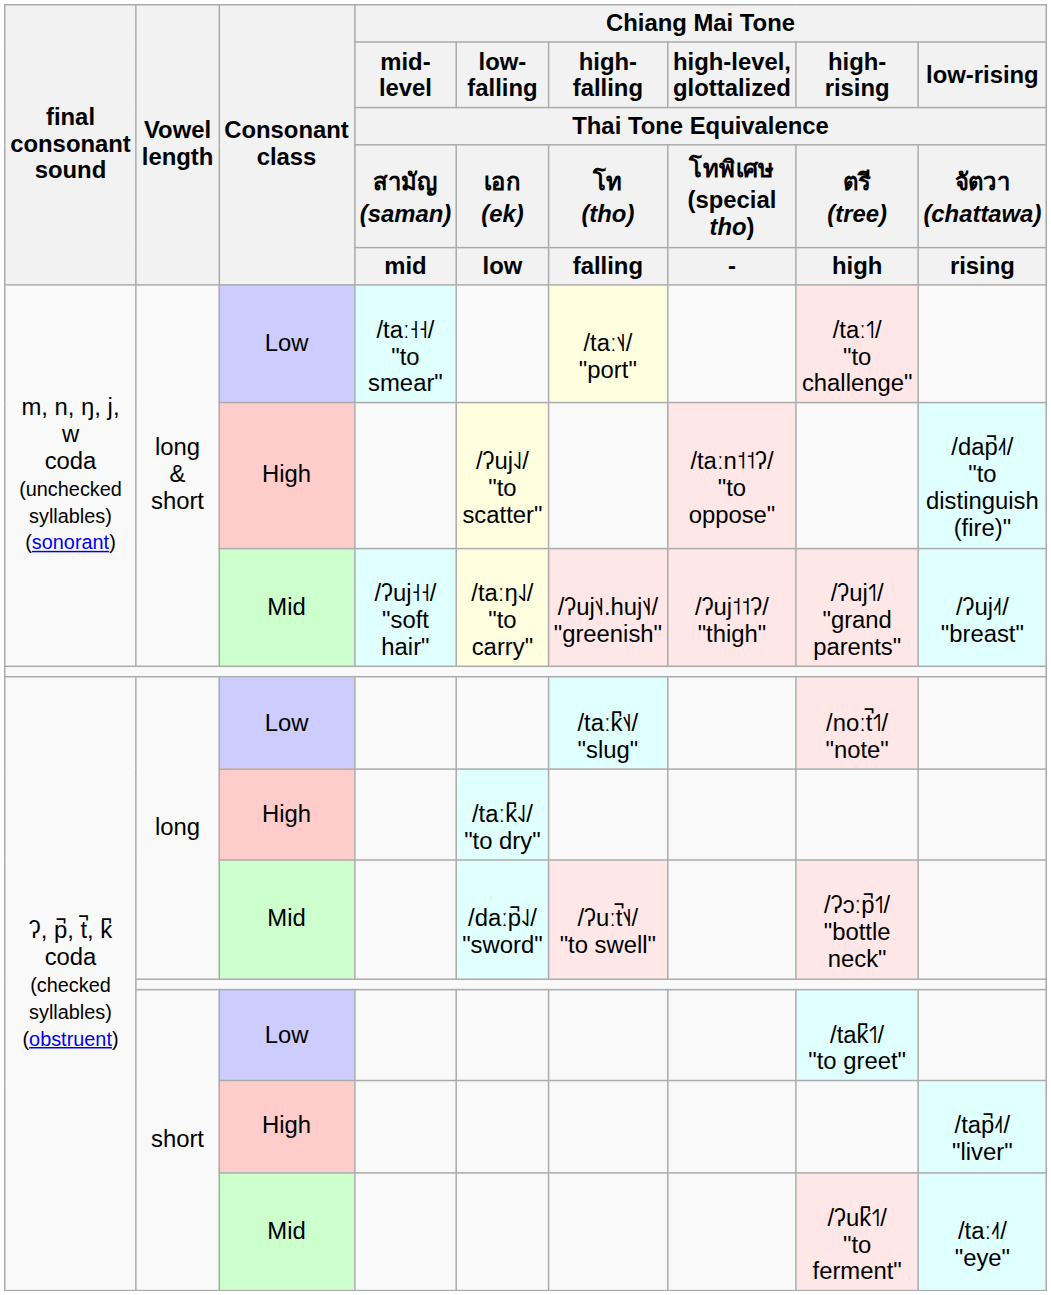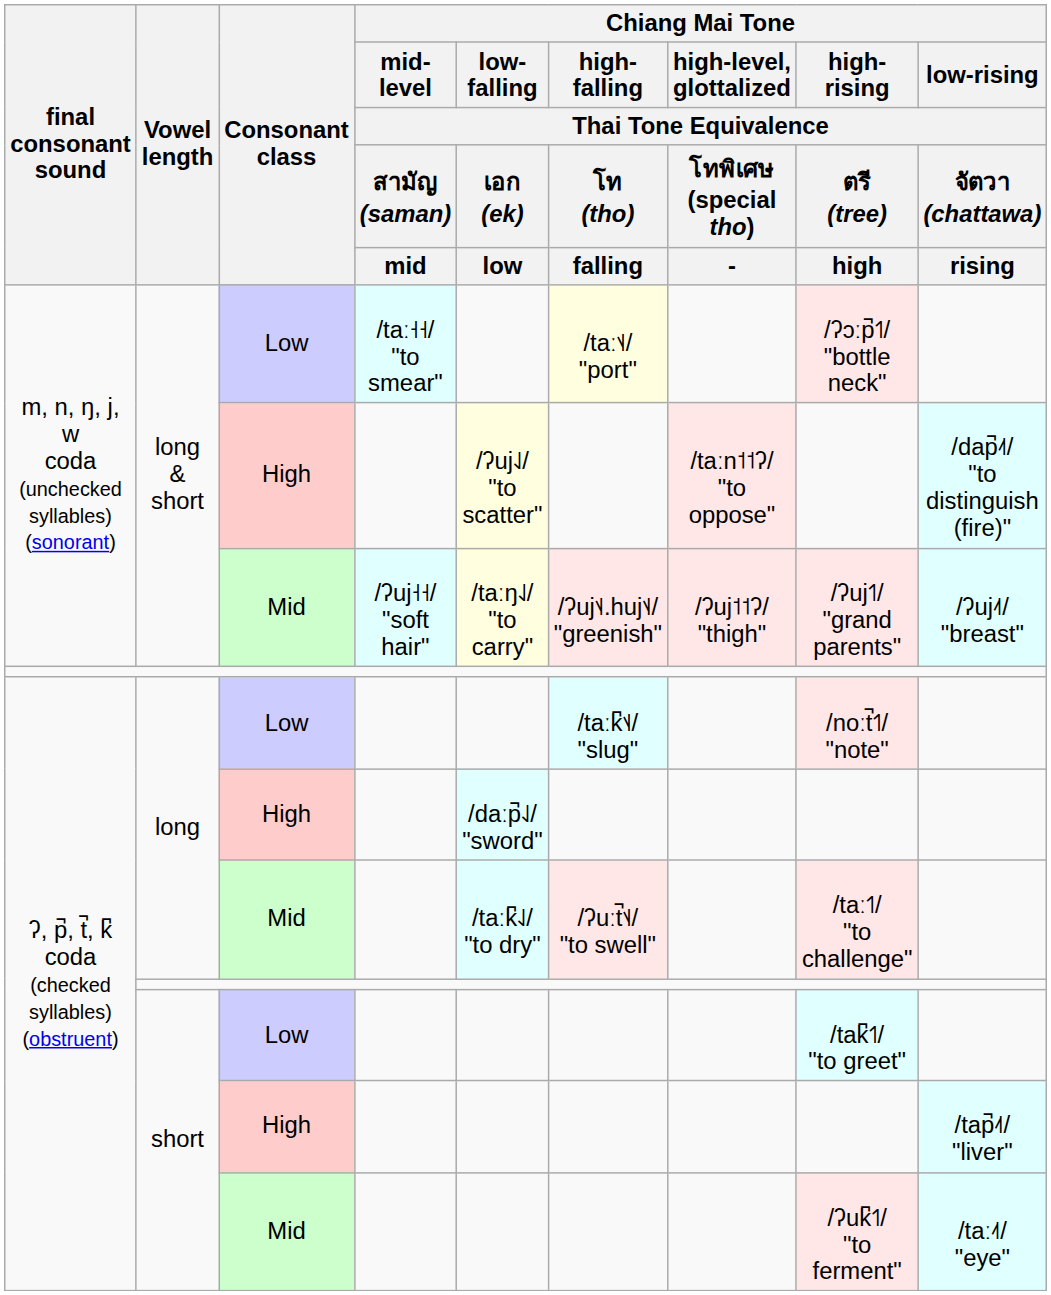(857, 356) /taː˦˥/ "to challenge" -> (857, 356) /ʔɔːp̚˦˥/ "bottle neck"
(502, 827) /taːk̚˨˩/ "to dry" -> (502, 827) /daːp̚˨˩/ "sword"
(502, 932) /daːp̚˨˩/ "sword" -> (502, 932) /taːk̚˨˩/ "to dry"
(857, 932) /ʔɔːp̚˦˥/ "bottle neck" -> (857, 932) /taː˦˥/ "to challenge"
